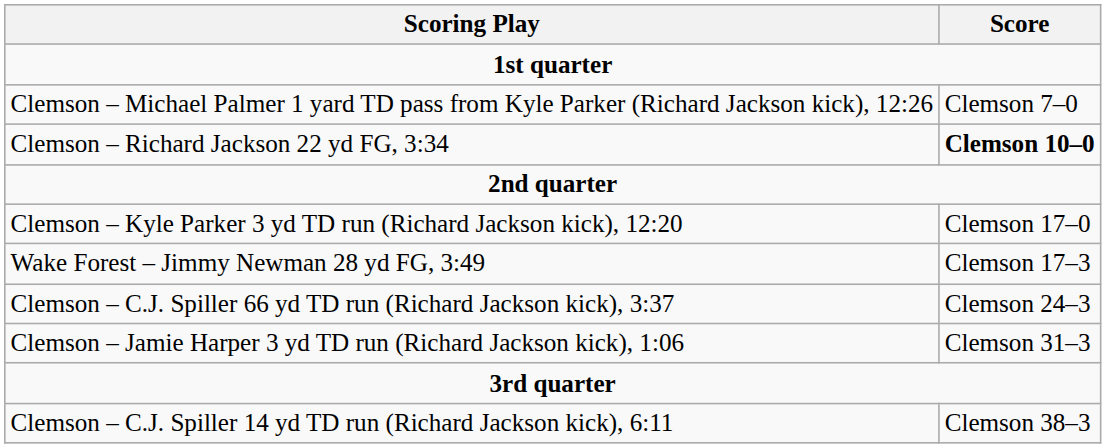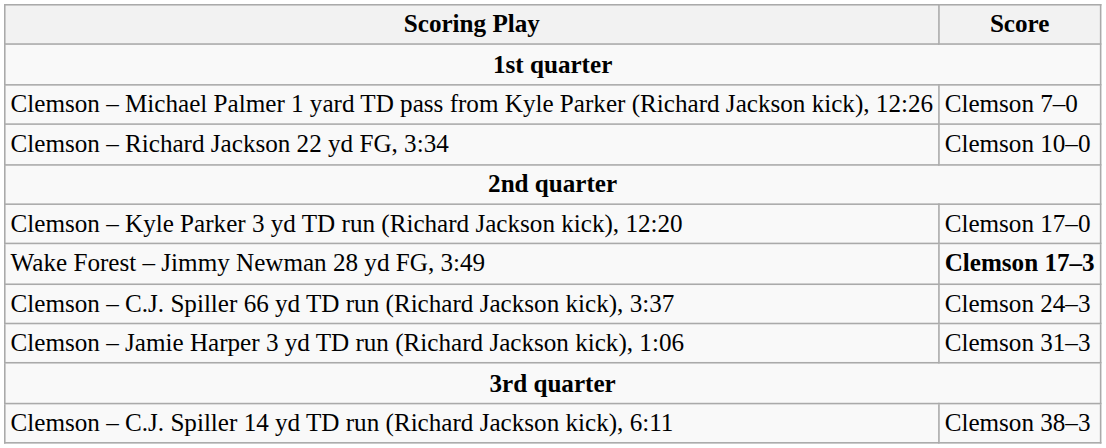(1020, 143) bold -> (1018, 143) normal
(1018, 263) normal -> (1020, 263) bold
